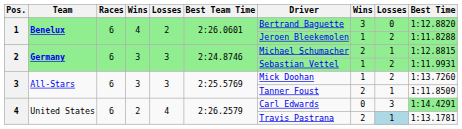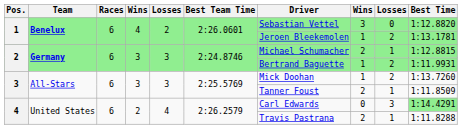(302, 25) Bertrand Baguette -> (299, 25) Sebastian Vettel
(433, 38) 1:11.8288 -> (433, 38) 1:13.1781
(299, 65) Sebastian Vettel -> (302, 65) Bertrand Baguette
(392, 118) lightblue background -> (392, 118) no background
(433, 118) 1:13.1781 -> (433, 118) 1:11.8288
